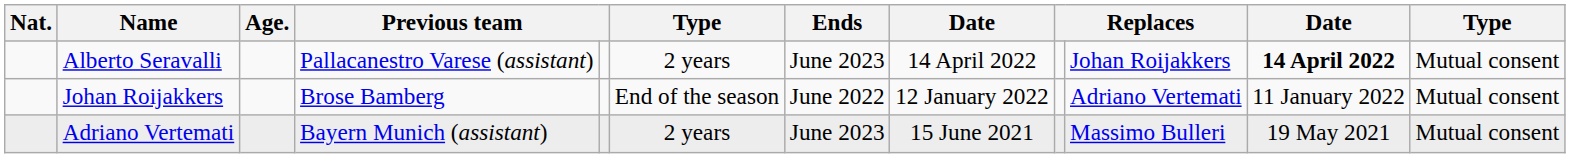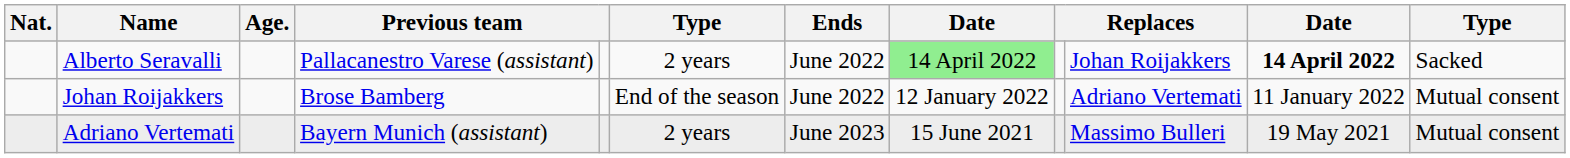(837, 59) June 2023 -> (837, 59) June 2022
(972, 59) no background -> (972, 59) lightgreen background
(1487, 59) Mutual consent -> (1449, 59) Sacked
